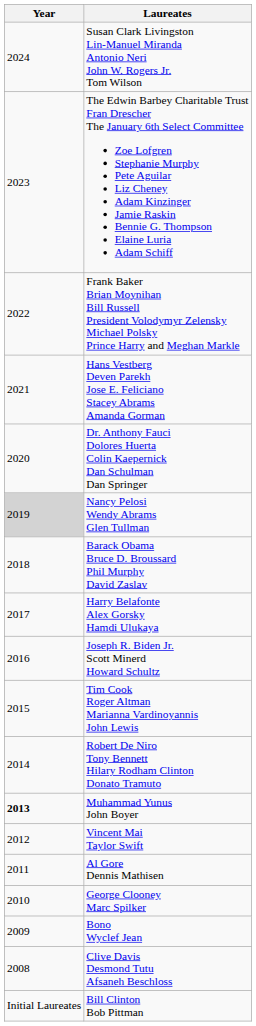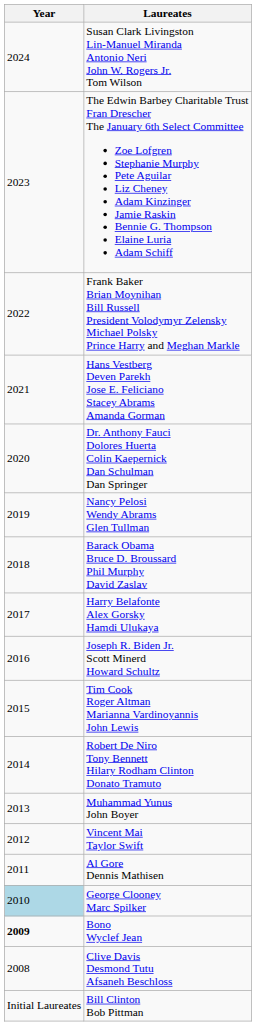(18, 514) lightgrey background -> (18, 514) no background
(18, 808) bold -> (18, 808) normal
(18, 900) no background -> (18, 900) lightblue background
(18, 931) normal -> (18, 931) bold
